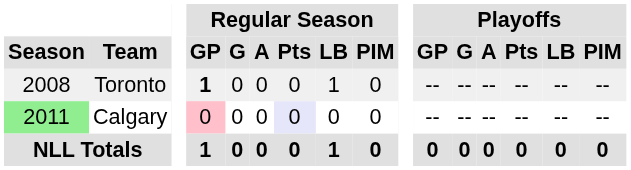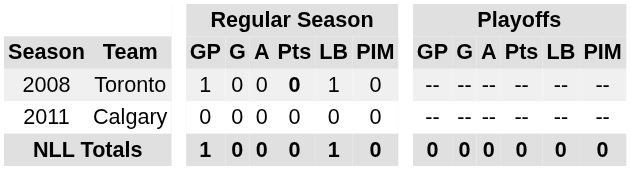(205, 84) bold -> (205, 84) normal
(294, 84) normal -> (294, 84) bold
(46, 117) lightgreen background -> (46, 117) no background
(205, 117) pink background -> (205, 117) no background
(294, 117) lavender background -> (294, 117) no background
